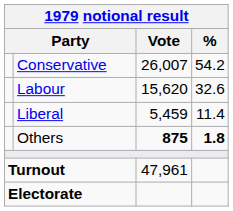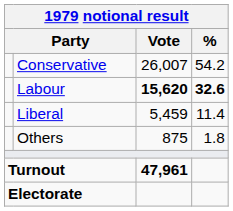(164, 89) normal -> (164, 89) bold
(210, 89) normal -> (210, 89) bold
(175, 138) bold -> (175, 138) normal
(214, 138) bold -> (214, 138) normal
(164, 169) normal -> (164, 169) bold
